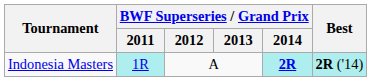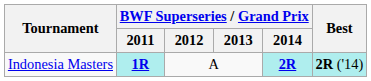(140, 64) normal -> (140, 64) bold
